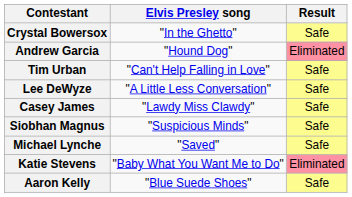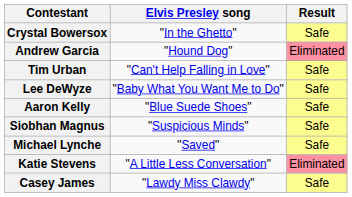(198, 88) "A Little Less Conversation" -> (198, 88) "Baby What You Want Me to Do"
rows swapped: (57, 182) <-> (57, 107)
(198, 164) "Baby What You Want Me to Do" -> (198, 164) "A Little Less Conversation"
